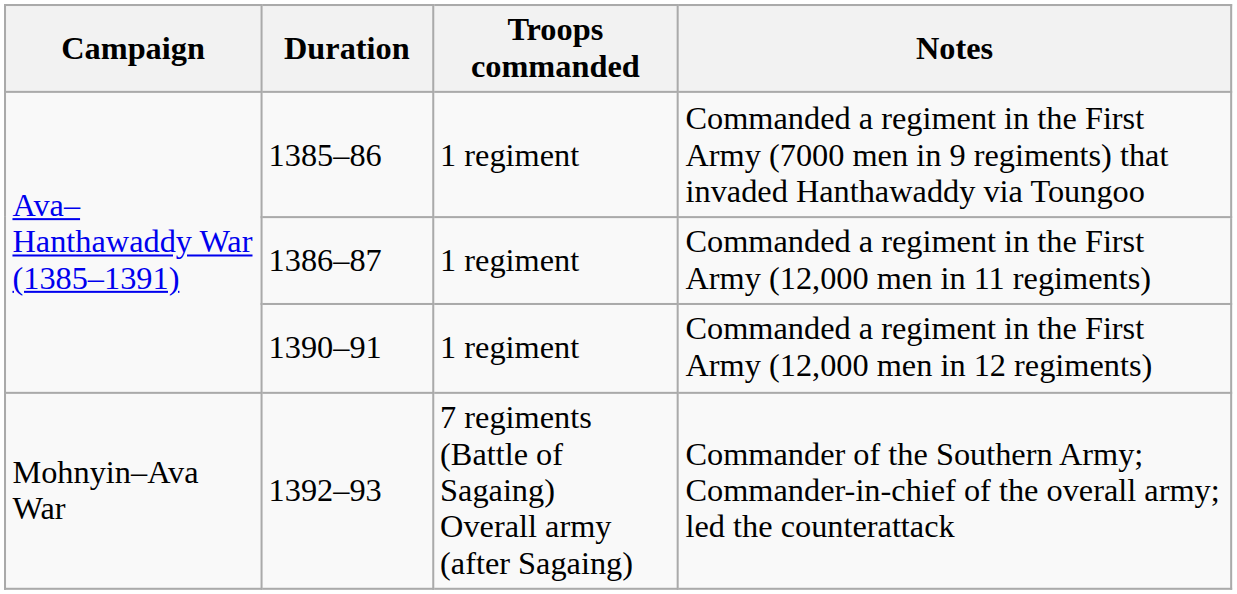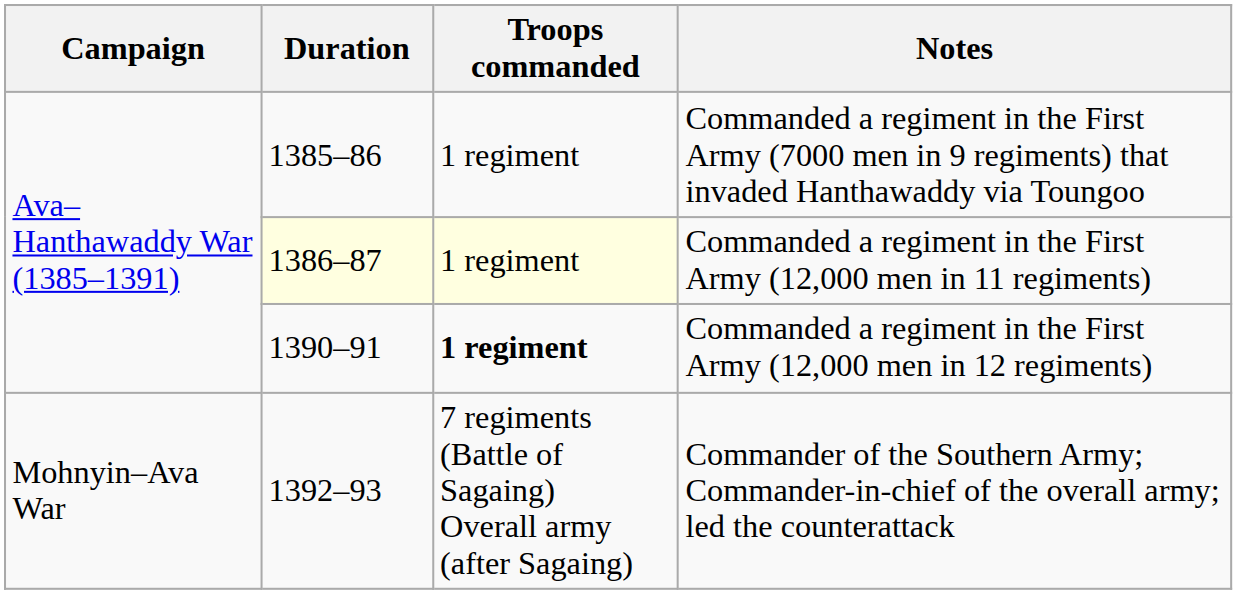(325, 259) no background -> (325, 259) lightyellow background
(510, 259) no background -> (510, 259) lightyellow background
(510, 347) normal -> (514, 347) bold
